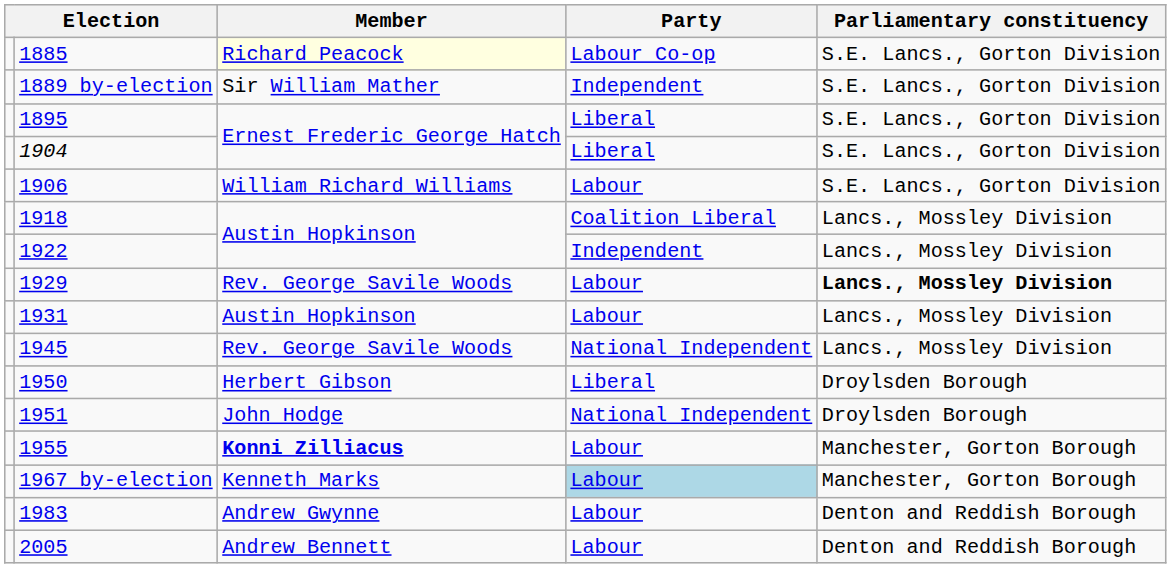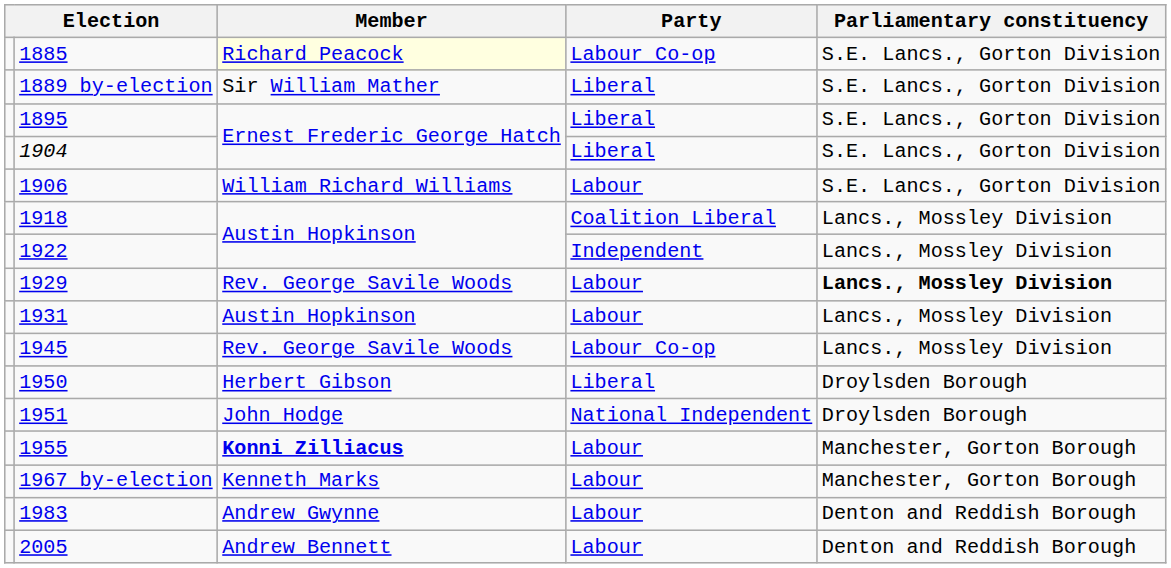(637, 87) Independent -> (613, 87) Liberal
(691, 350) National Independent -> (643, 350) Labour Co-op
(607, 481) lightblue background -> (607, 481) no background
